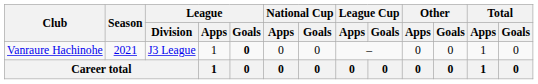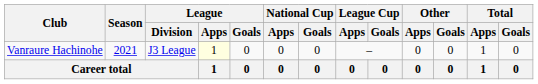(214, 50) no background -> (214, 50) lightyellow background
(247, 50) bold -> (247, 50) normal
